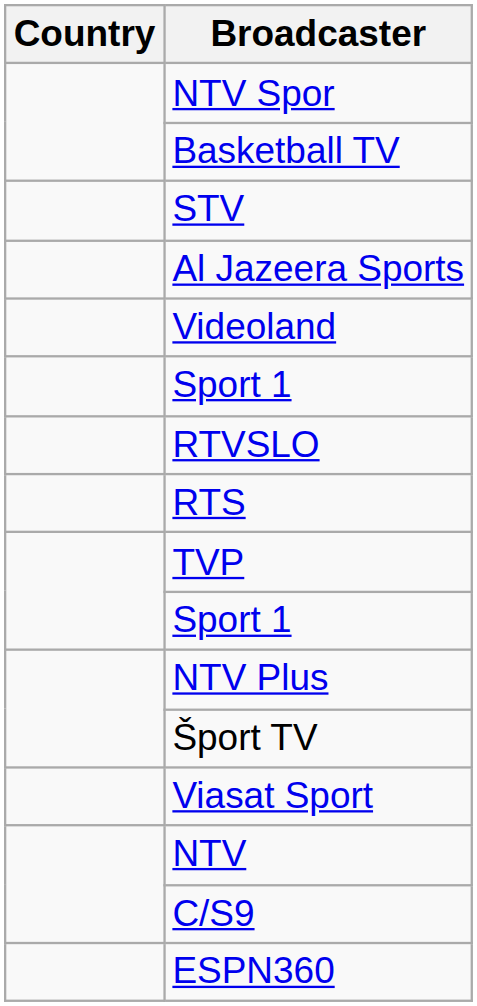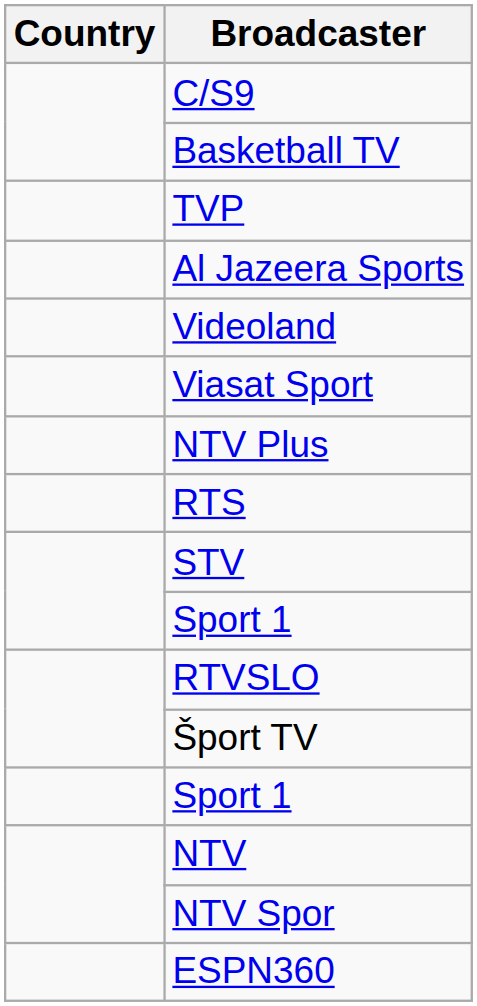(254, 92) NTV Spor -> (213, 92) C/S9
(208, 209) STV -> (208, 209) TVP
(232, 385) Sport 1 -> (273, 385) Viasat Sport
(246, 444) RTVSLO -> (250, 444) NTV Plus
(208, 561) TVP -> (208, 561) STV
(250, 678) NTV Plus -> (246, 678) RTVSLO
(273, 795) Viasat Sport -> (232, 795) Sport 1
(213, 913) C/S9 -> (254, 913) NTV Spor
